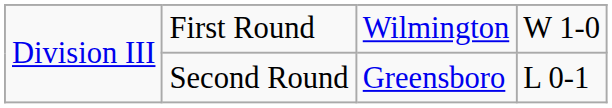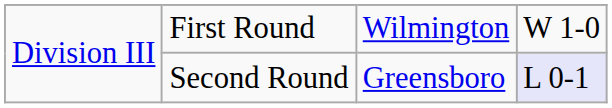(556, 77) no background -> (556, 77) lavender background
